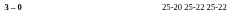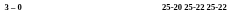(194, 7) normal -> (194, 7) bold
